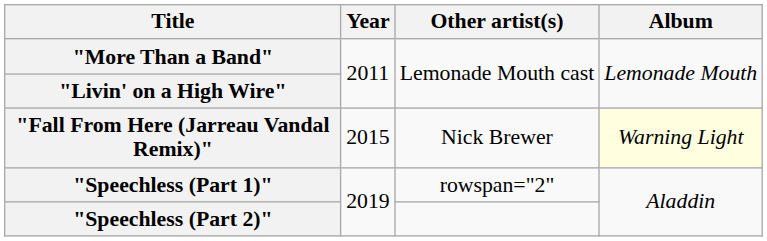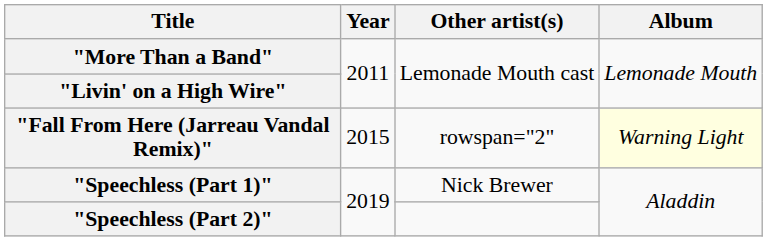(497, 137) Nick Brewer -> (497, 137) rowspan="2"
(497, 184) rowspan="2" -> (497, 184) Nick Brewer
